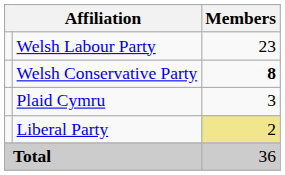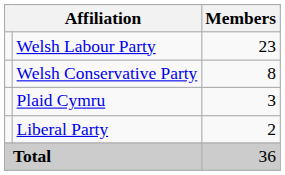(272, 73) bold -> (272, 73) normal
(272, 128) khaki background -> (272, 128) no background
